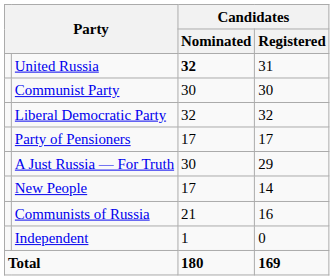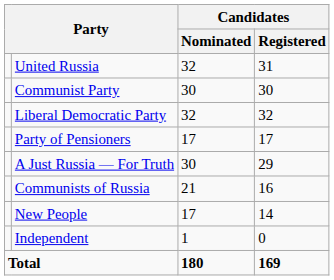(188, 66) bold -> (188, 66) normal
rows swapped: (51, 188) <-> (82, 213)
